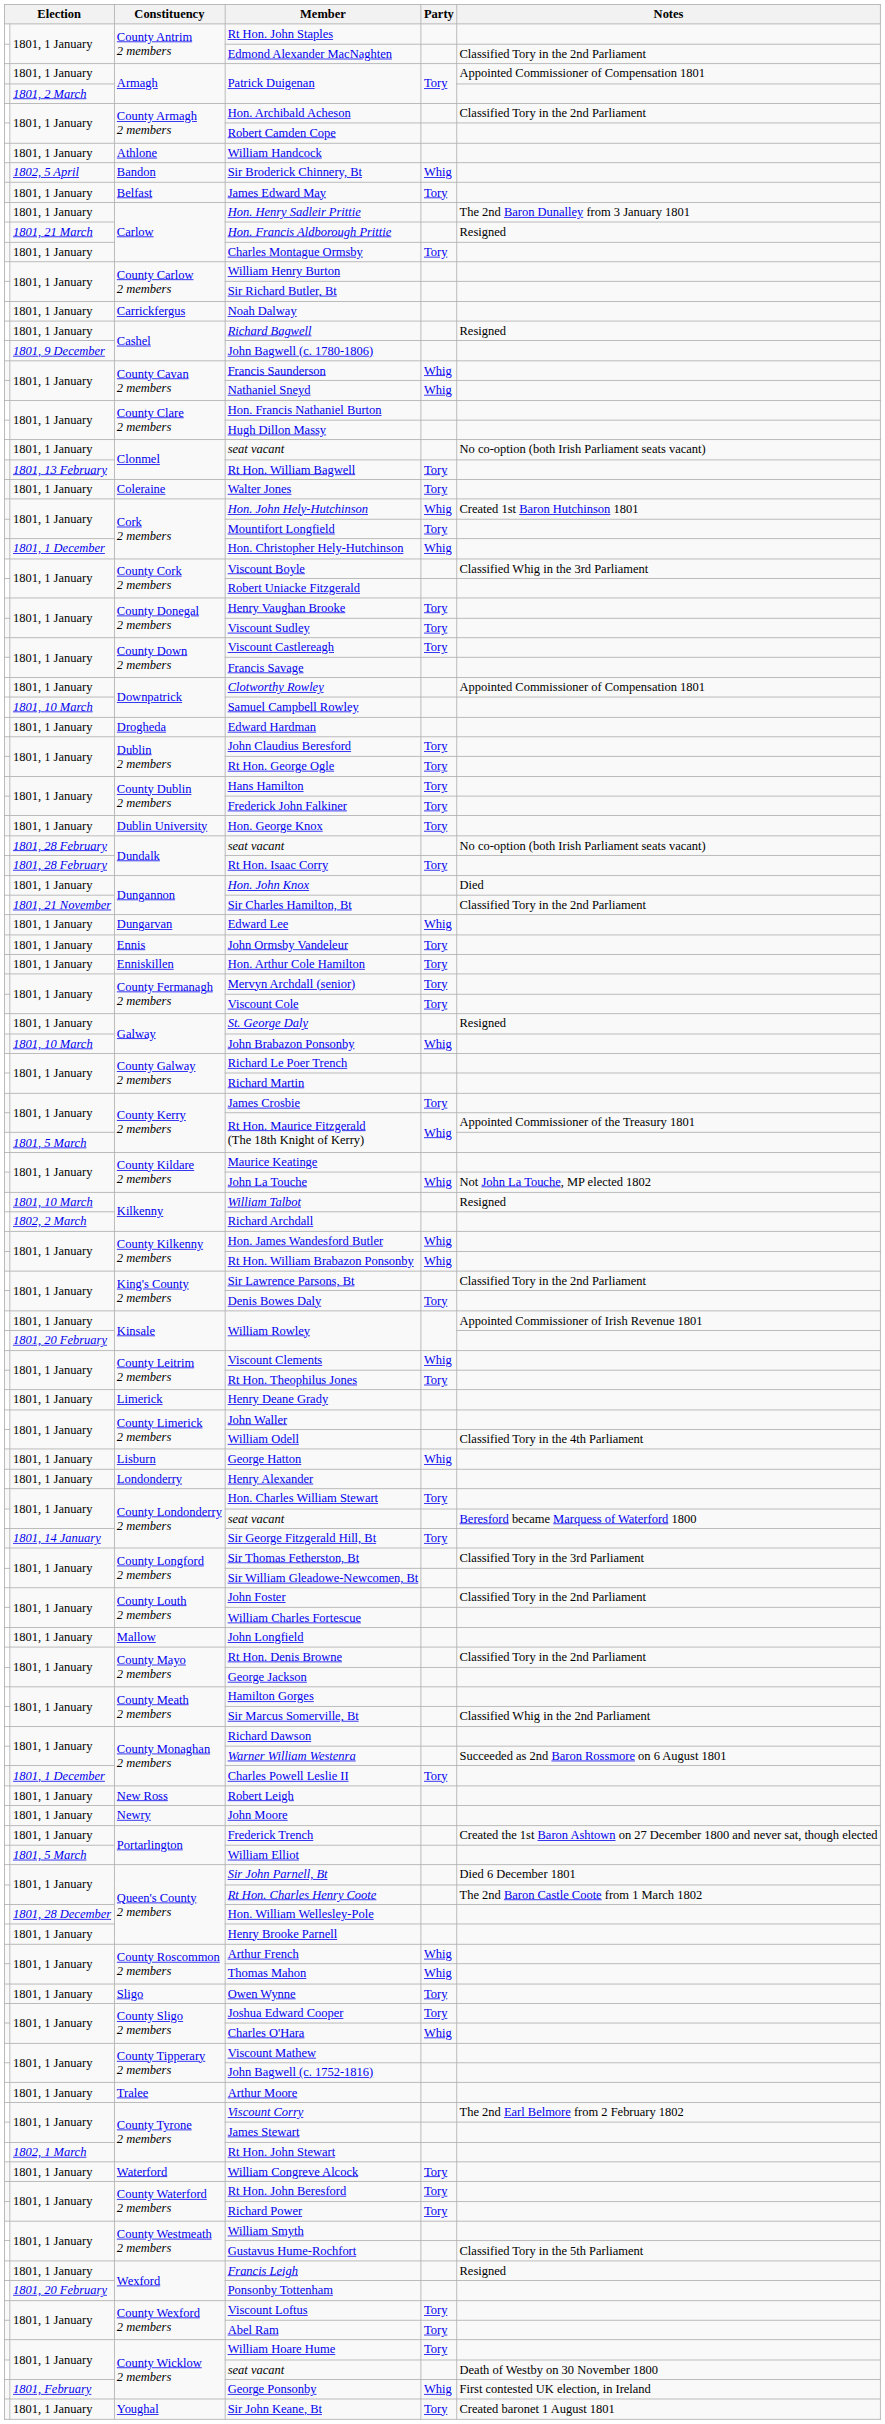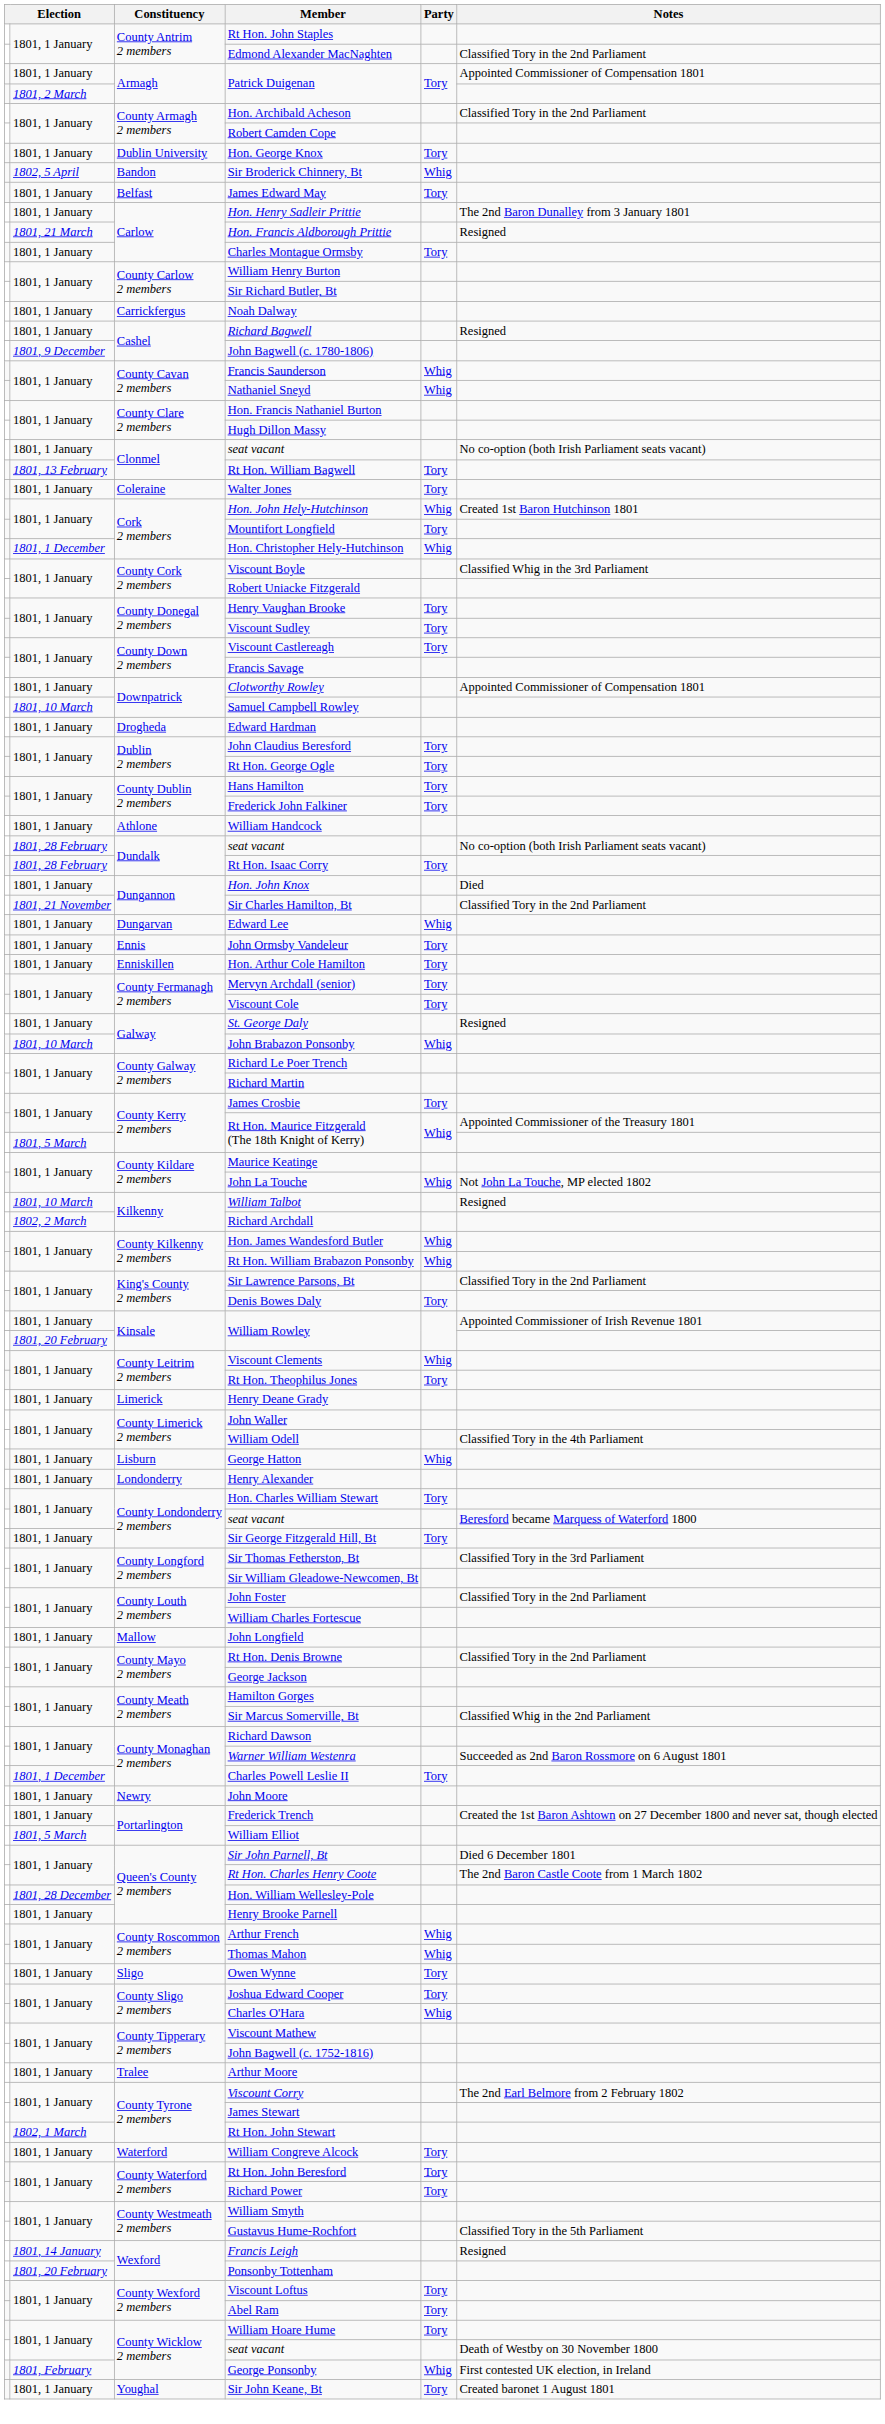rows swapped: (137, 152) <-> (162, 825)
(57, 1538) 1801, 14 January -> (53, 1538) 1801, 1 January
- row: (142, 1795)
(53, 2270) 1801, 1 January -> (57, 2250) 1801, 14 January
